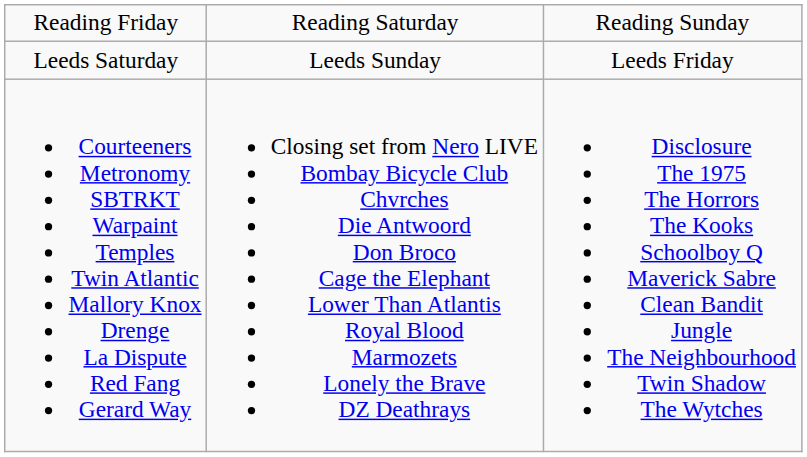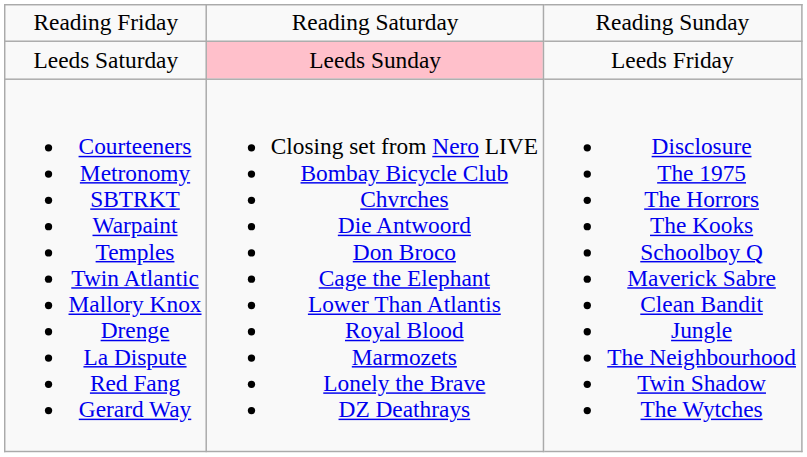(375, 60) no background -> (375, 60) pink background
